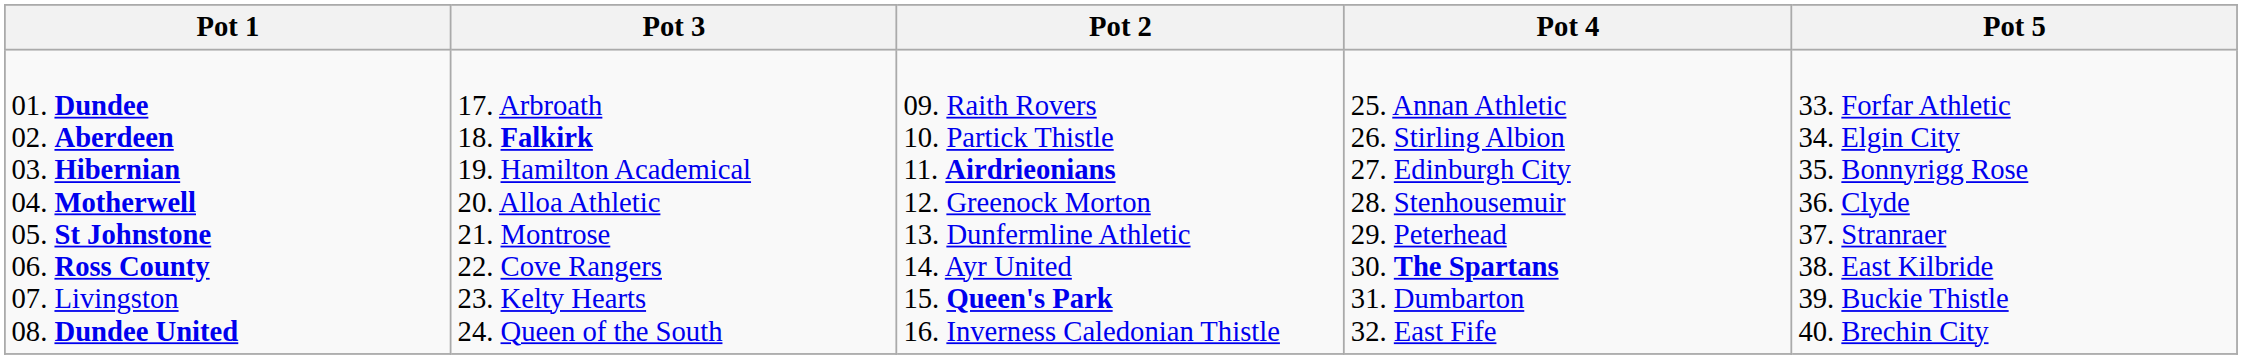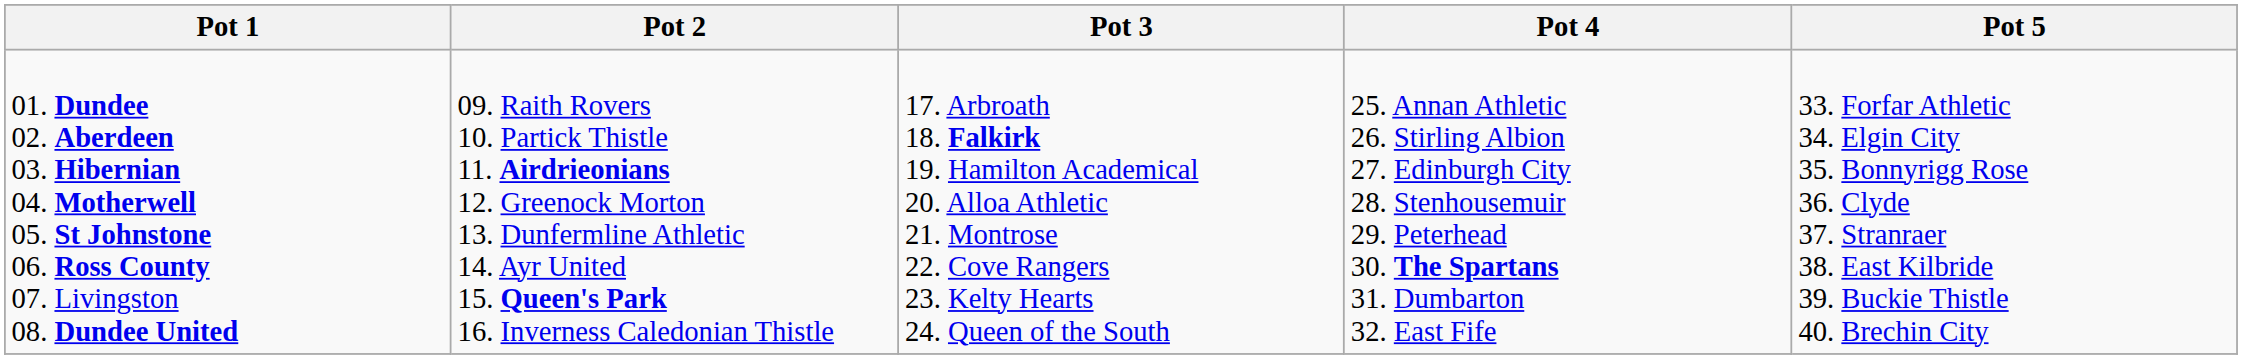columns swapped: (1121, 27) <-> (674, 27)
